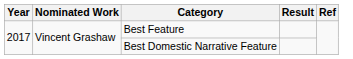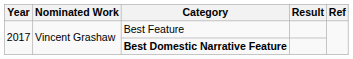(200, 46) normal -> (205, 46) bold
